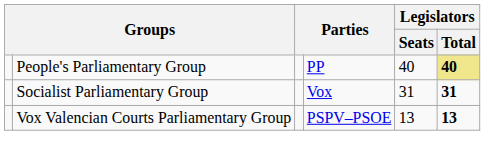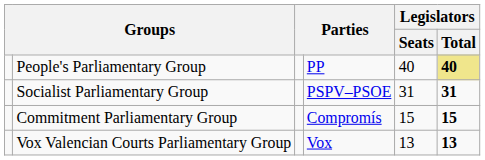(319, 92) Vox -> (349, 92) PSPV–PSOE
+ row: (127, 117)
(349, 117) PSPV–PSOE -> (319, 142) Vox
